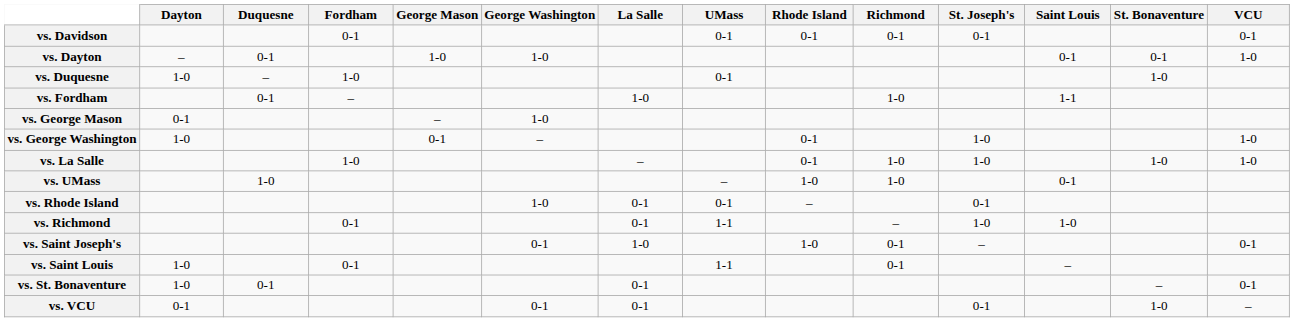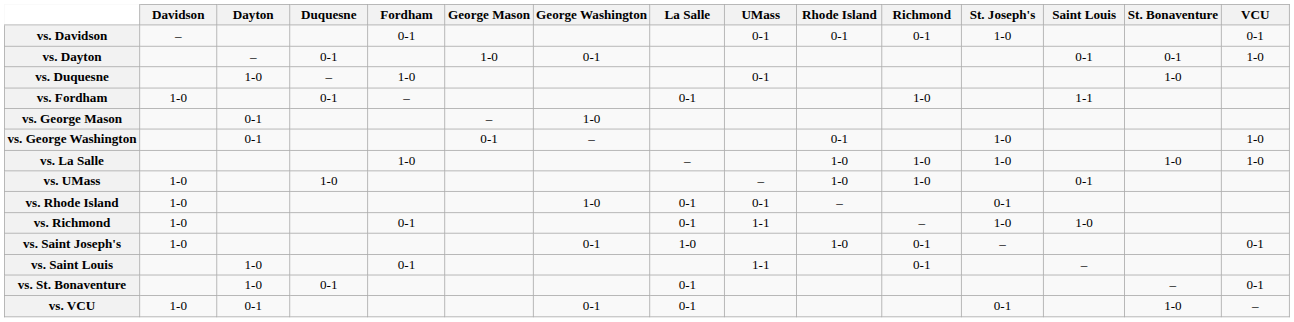+ column: (178, 14)
(982, 35) 0-1 -> (1002, 35) 1-0
(540, 56) 1-0 -> (592, 56) 0-1
(640, 98) 1-0 -> (687, 98) 0-1
(181, 139) 1-0 -> (253, 139) 0-1
(809, 160) 0-1 -> (839, 160) 1-0
